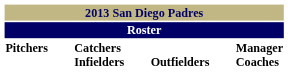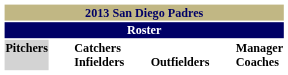(27, 47) no background -> (27, 47) lightgrey background
